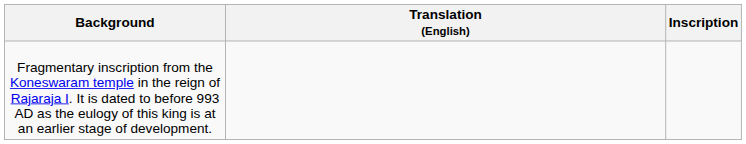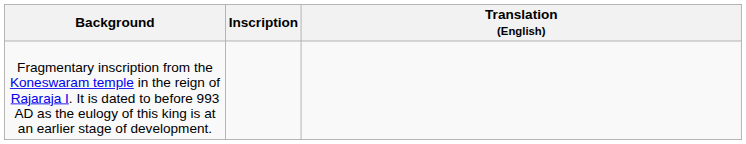columns swapped: (446, 22) <-> (703, 22)
